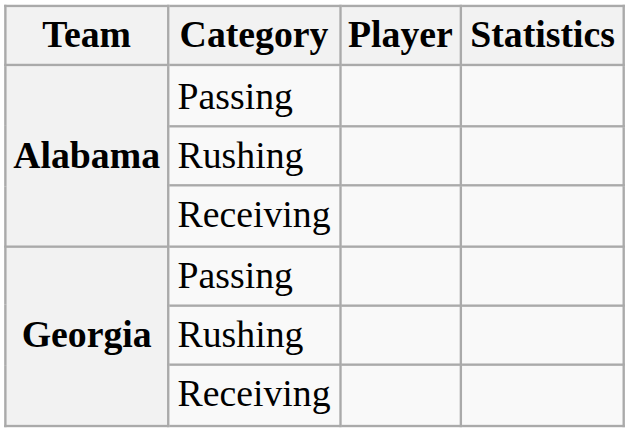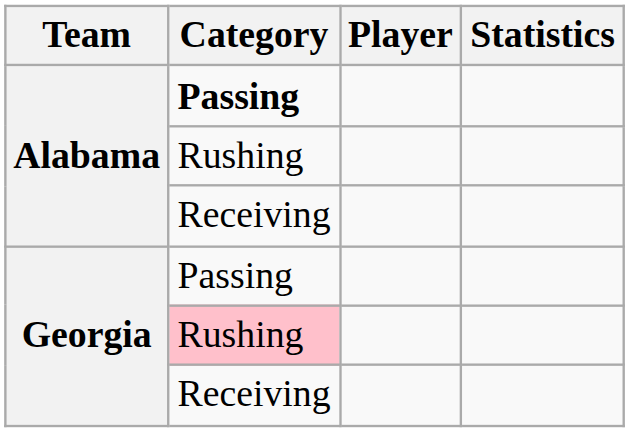(235, 95) normal -> (238, 95) bold
(240, 334) no background -> (240, 334) pink background
